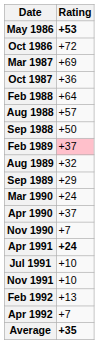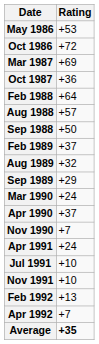(68, 29) bold -> (68, 29) normal
(68, 146) pink background -> (68, 146) no background
(68, 247) bold -> (68, 247) normal
